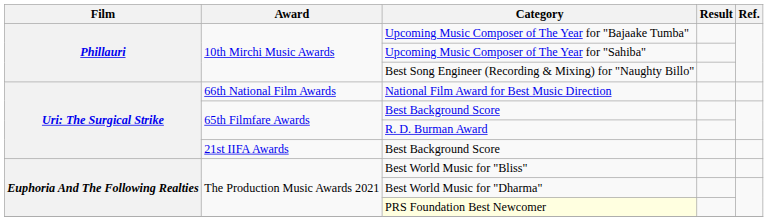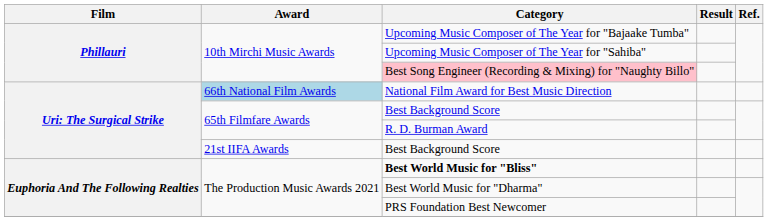(540, 71) no background -> (540, 71) pink background
(270, 91) no background -> (270, 91) lightblue background
(456, 168) normal -> (461, 168) bold
(466, 206) lightyellow background -> (466, 206) no background
